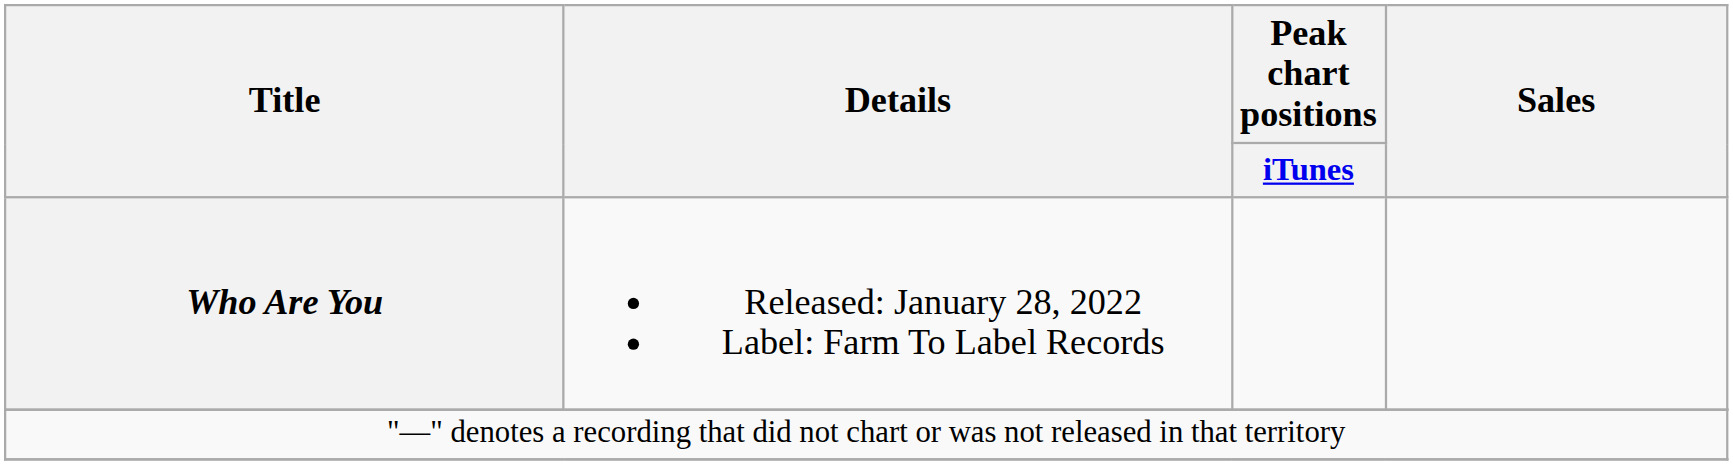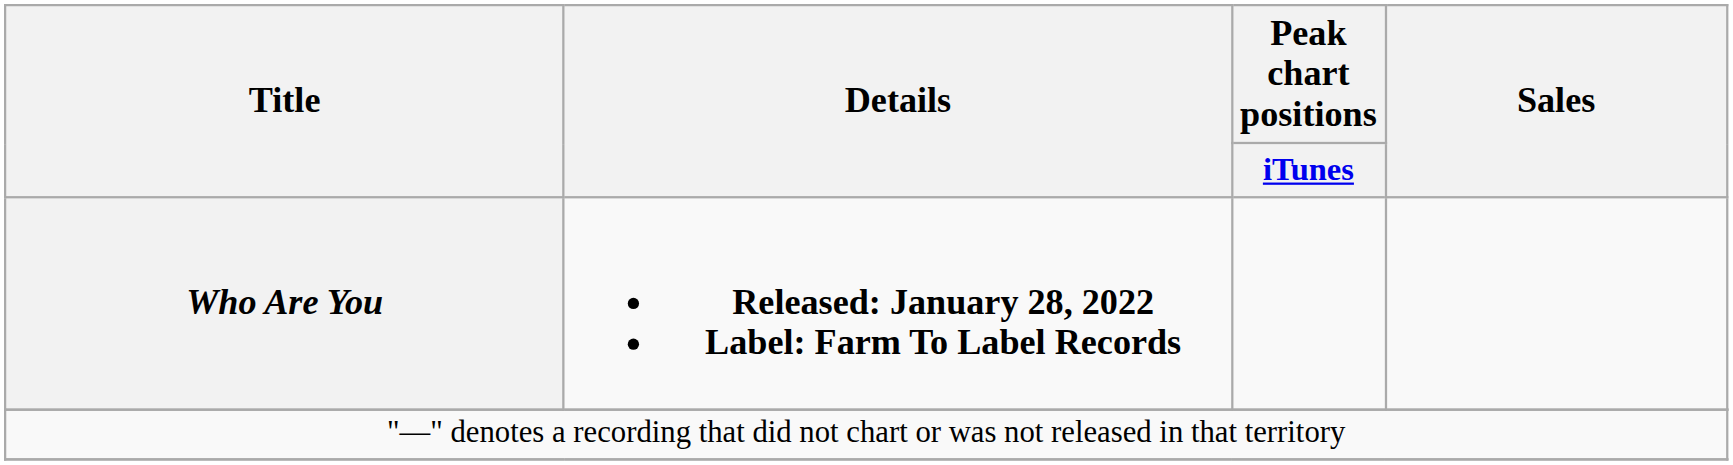(898, 323) normal -> (898, 323) bold
